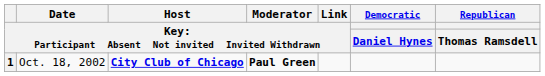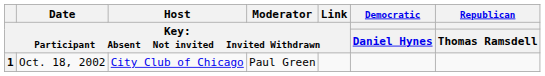(177, 62) bold -> (177, 62) normal
(282, 62) bold -> (282, 62) normal
